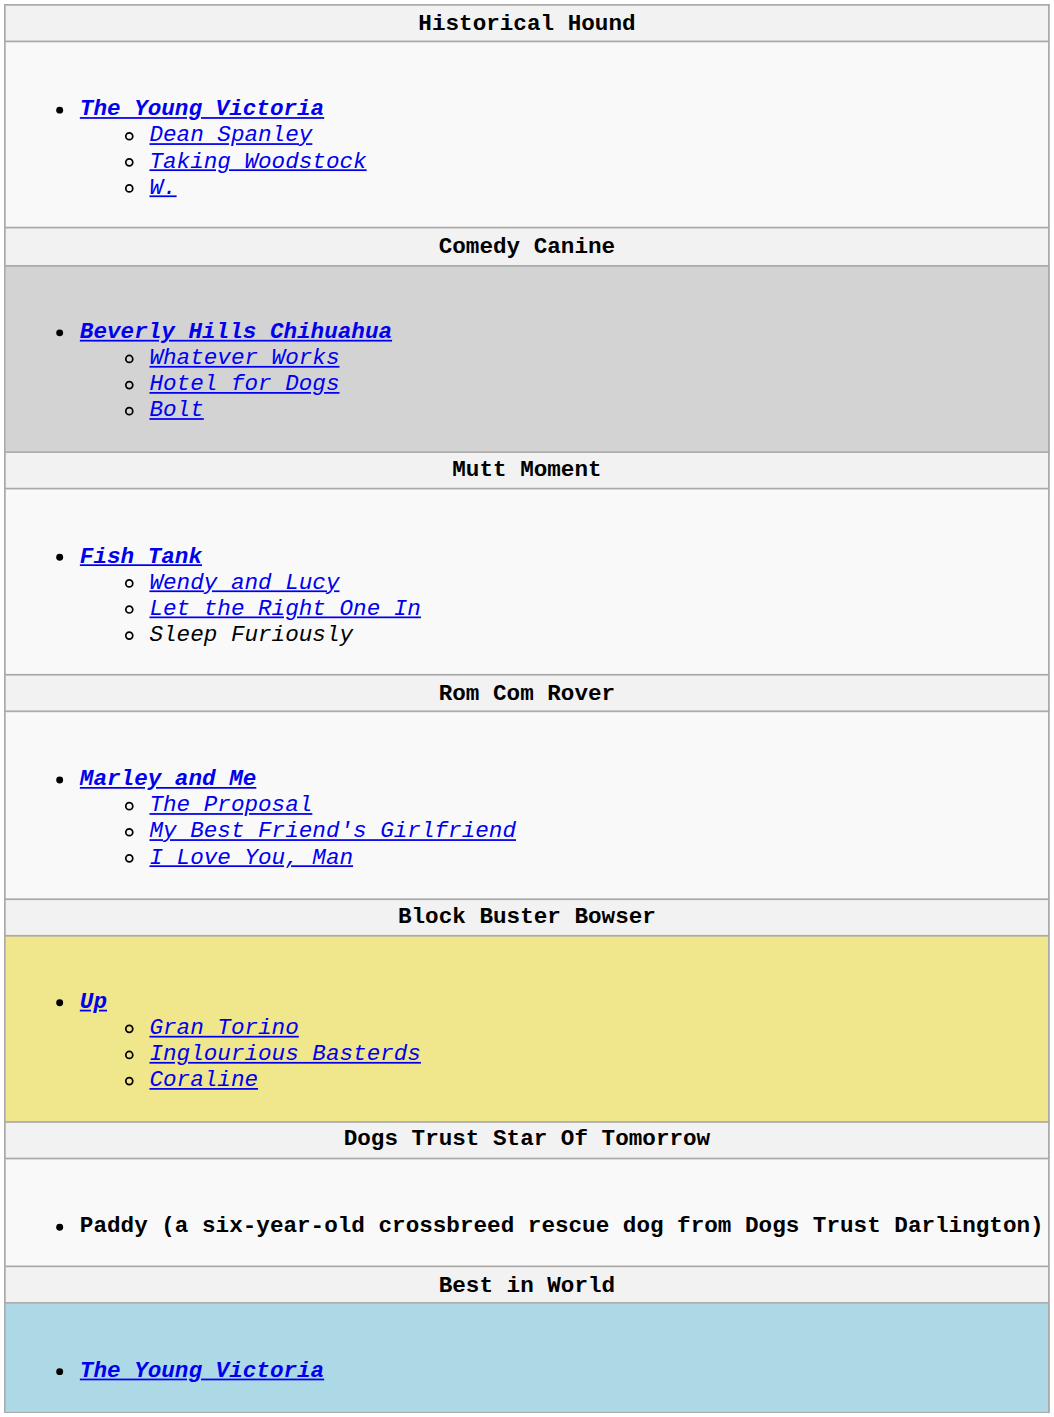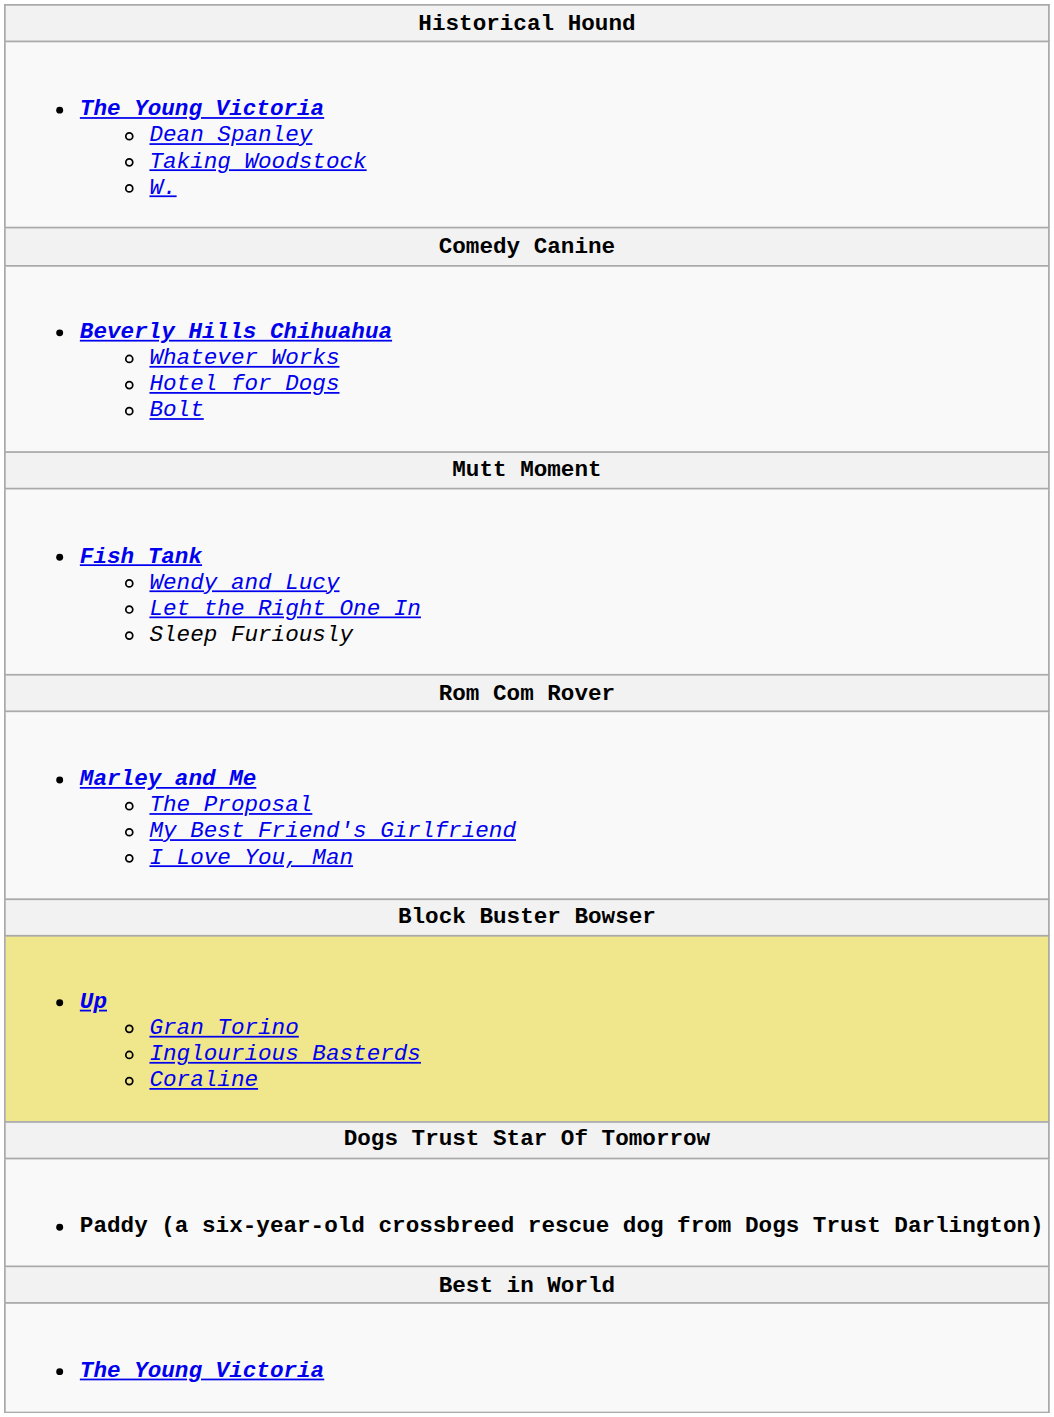(527, 371) lightgrey background -> (527, 371) no background
(527, 1371) lightblue background -> (527, 1371) no background
